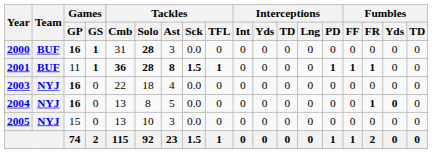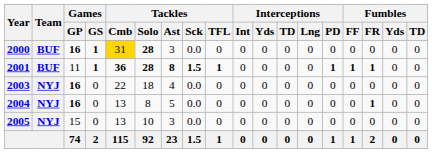(120, 49) no background -> (120, 49) gold background
(395, 103) bold -> (395, 103) normal
